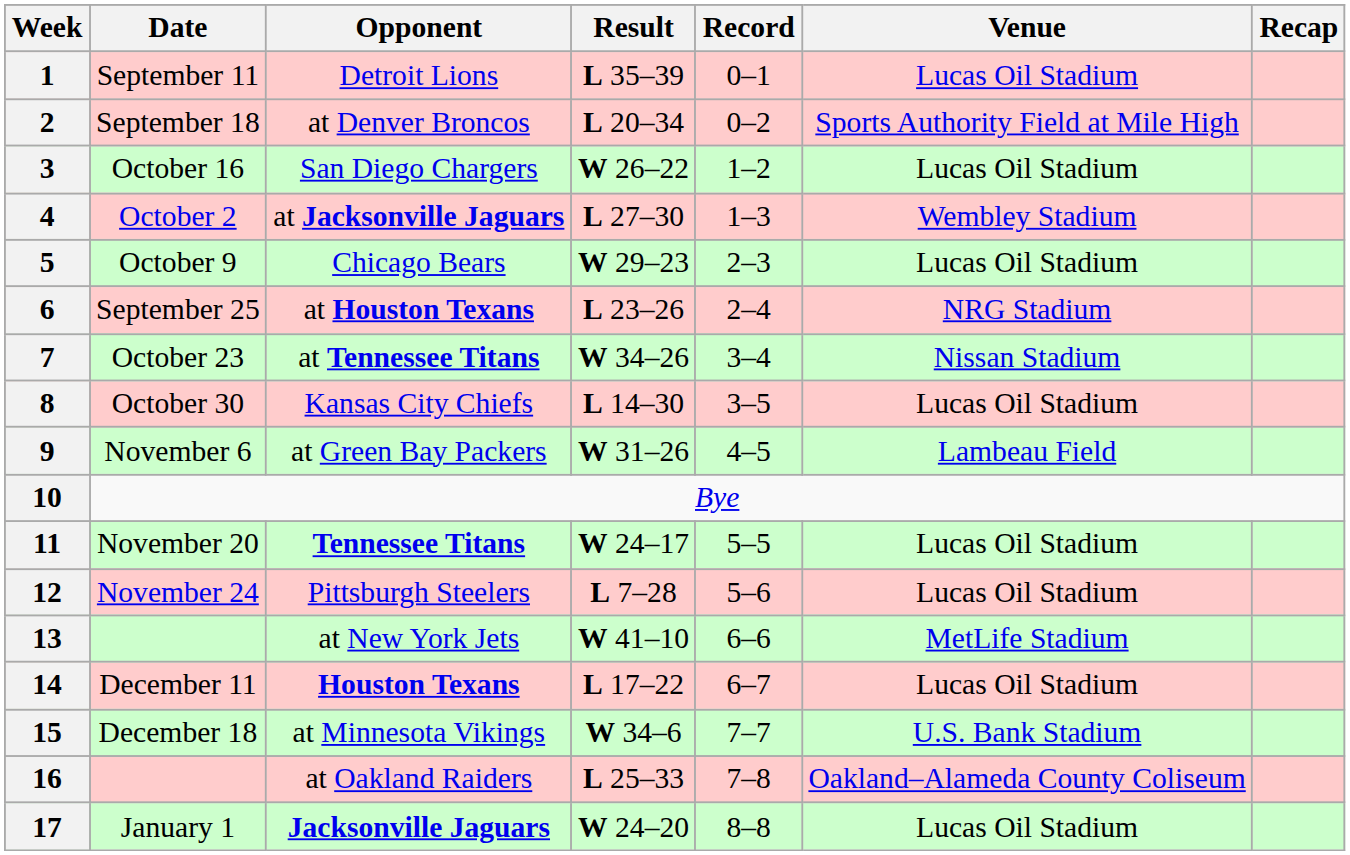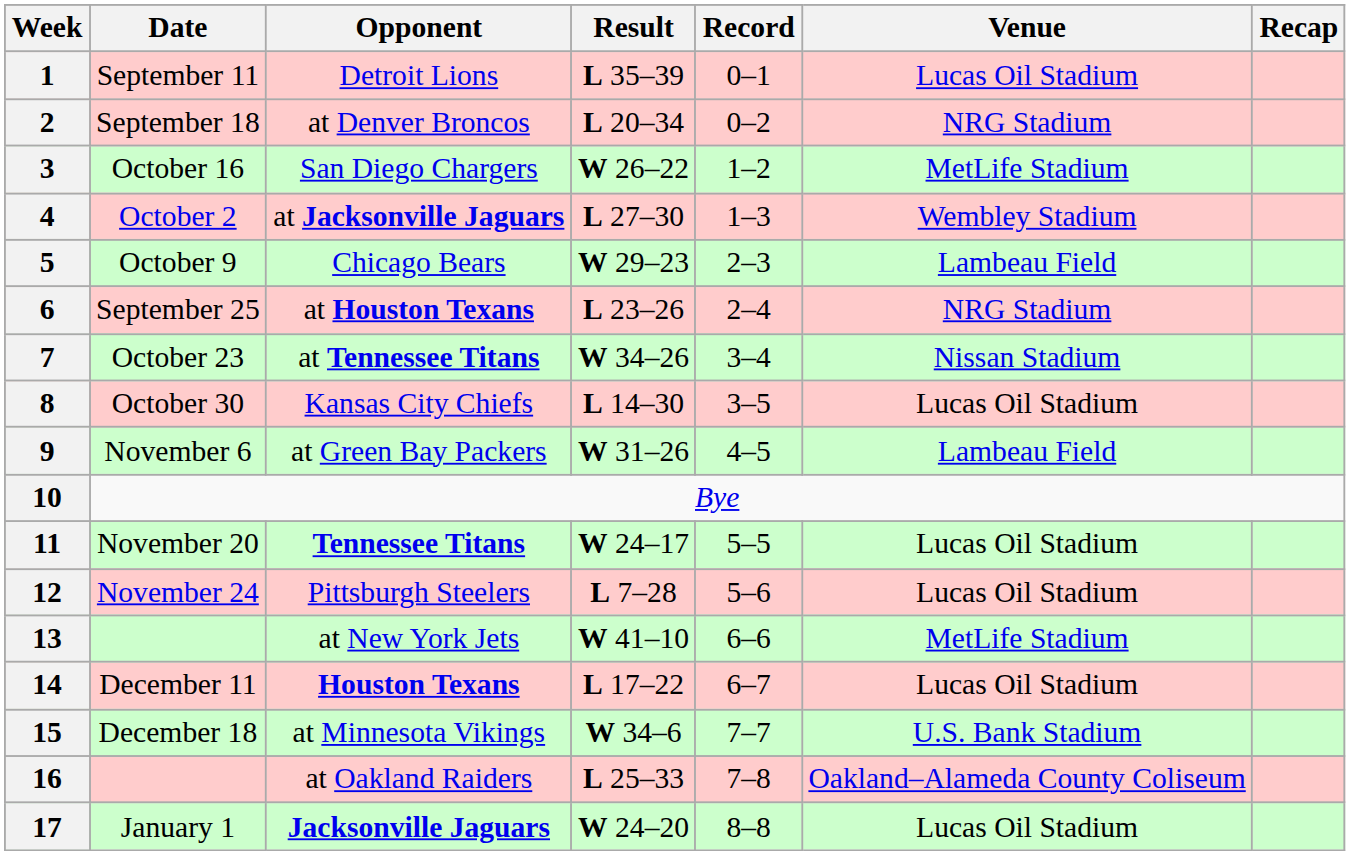(1027, 121) Sports Authority Field at Mile High -> (1027, 121) NRG Stadium
(1027, 168) Lucas Oil Stadium -> (1027, 168) MetLife Stadium
(1027, 262) Lucas Oil Stadium -> (1027, 262) Lambeau Field
